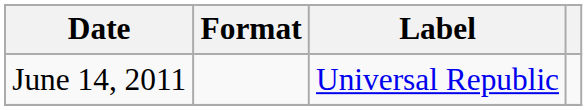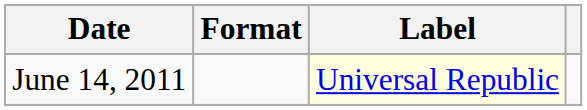(438, 79) no background -> (438, 79) lightyellow background
